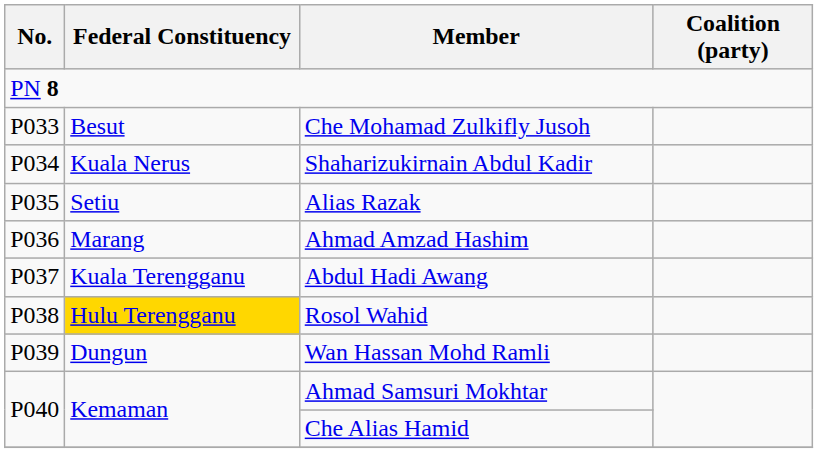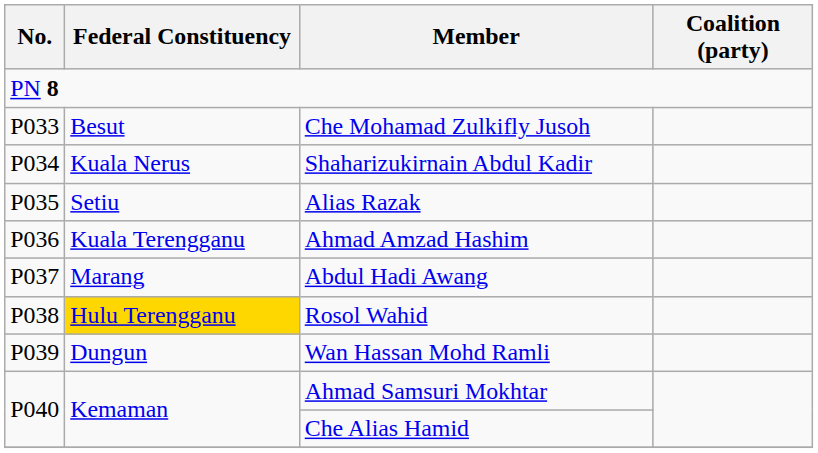(107, 239) Marang -> (158, 239) Kuala Terengganu
(158, 277) Kuala Terengganu -> (107, 277) Marang
